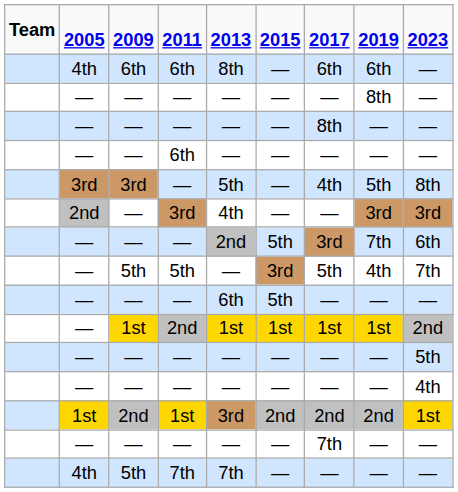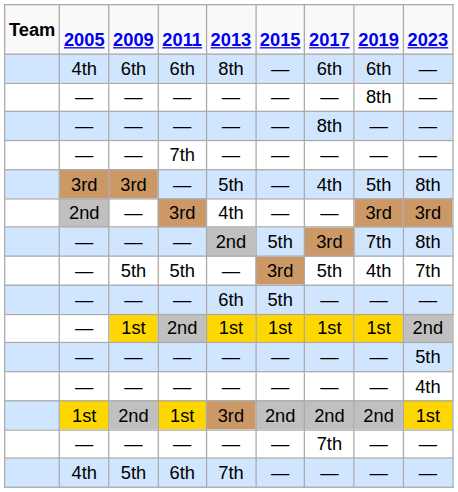(182, 155) 6th -> (182, 155) 7th
(428, 242) 6th -> (428, 242) 8th
(182, 473) 7th -> (182, 473) 6th
